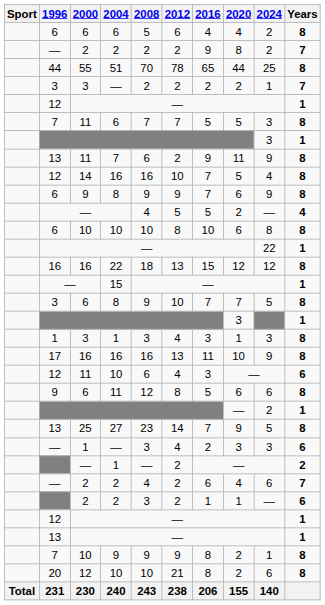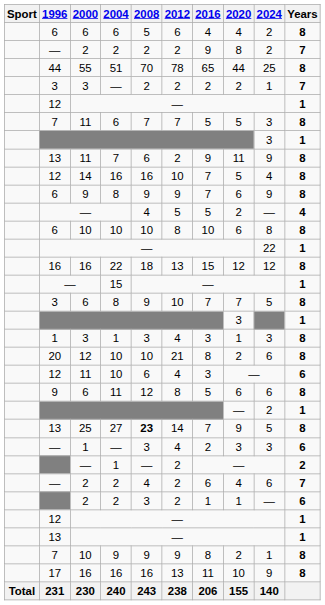rows swapped: (55, 573) <-> (55, 356)
(147, 429) normal -> (147, 429) bold
